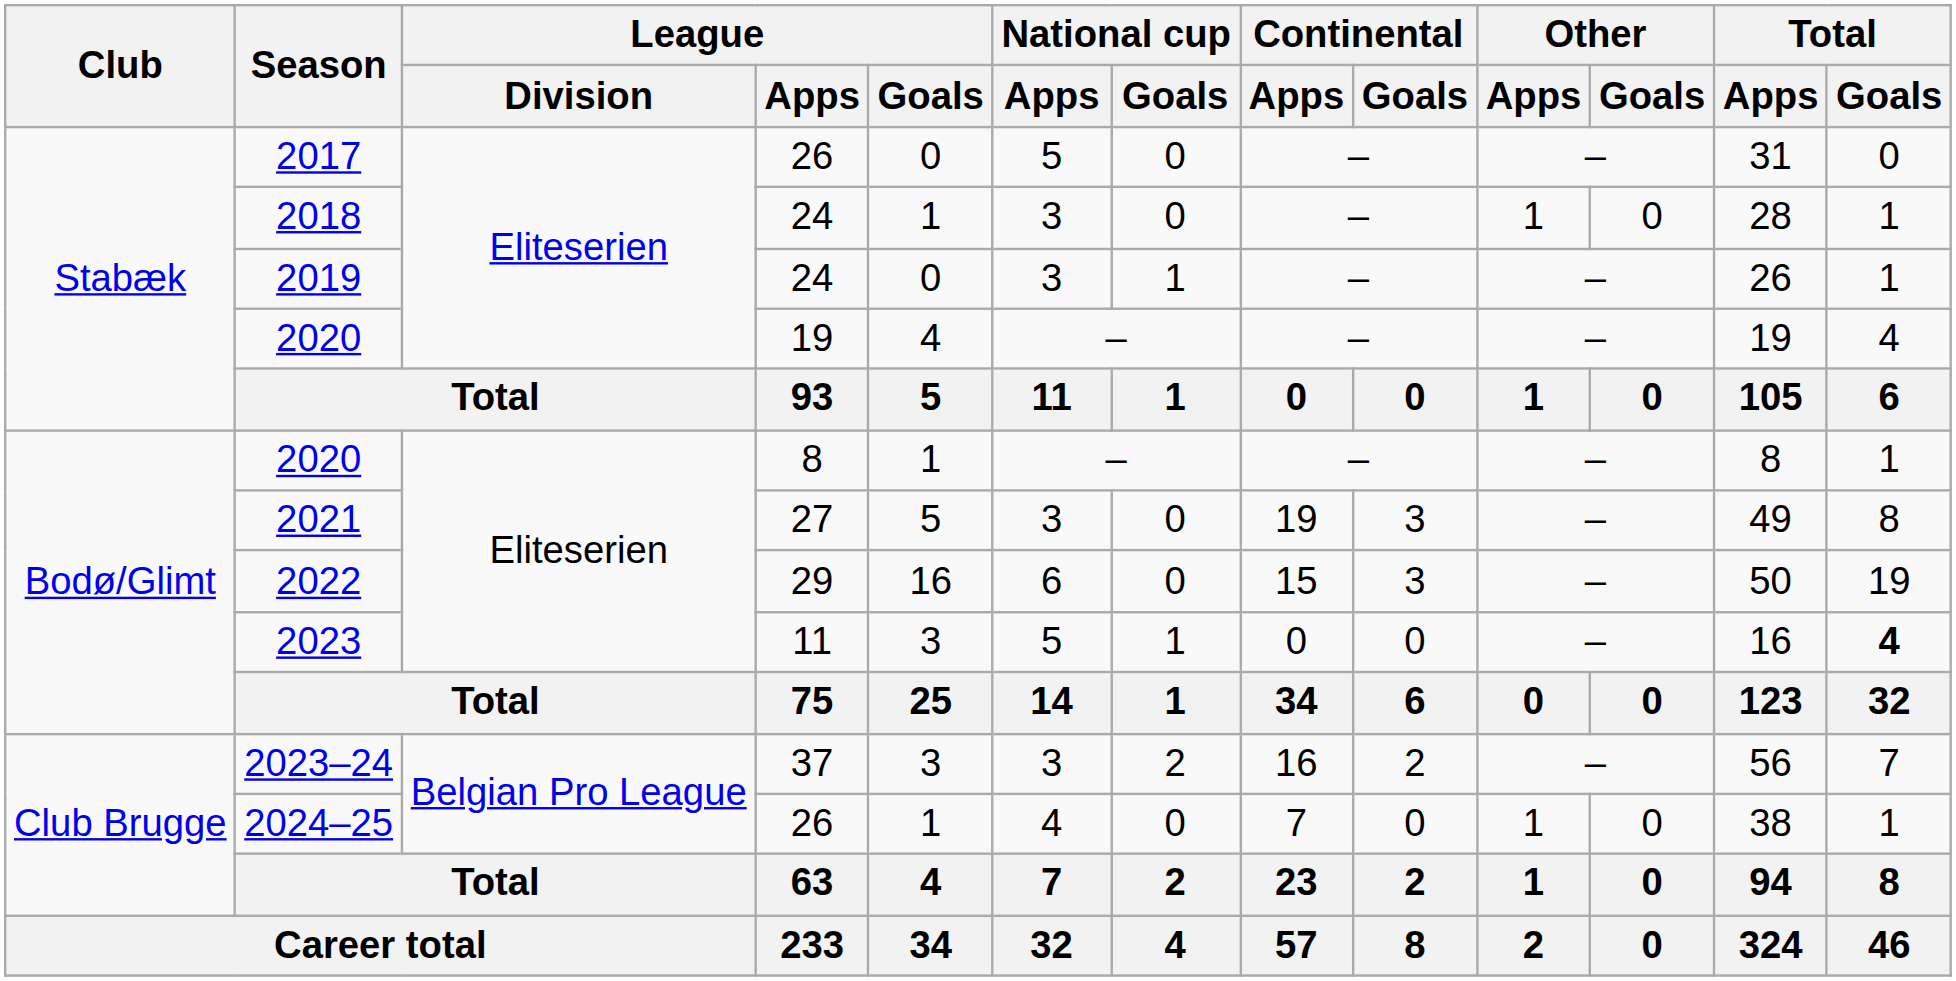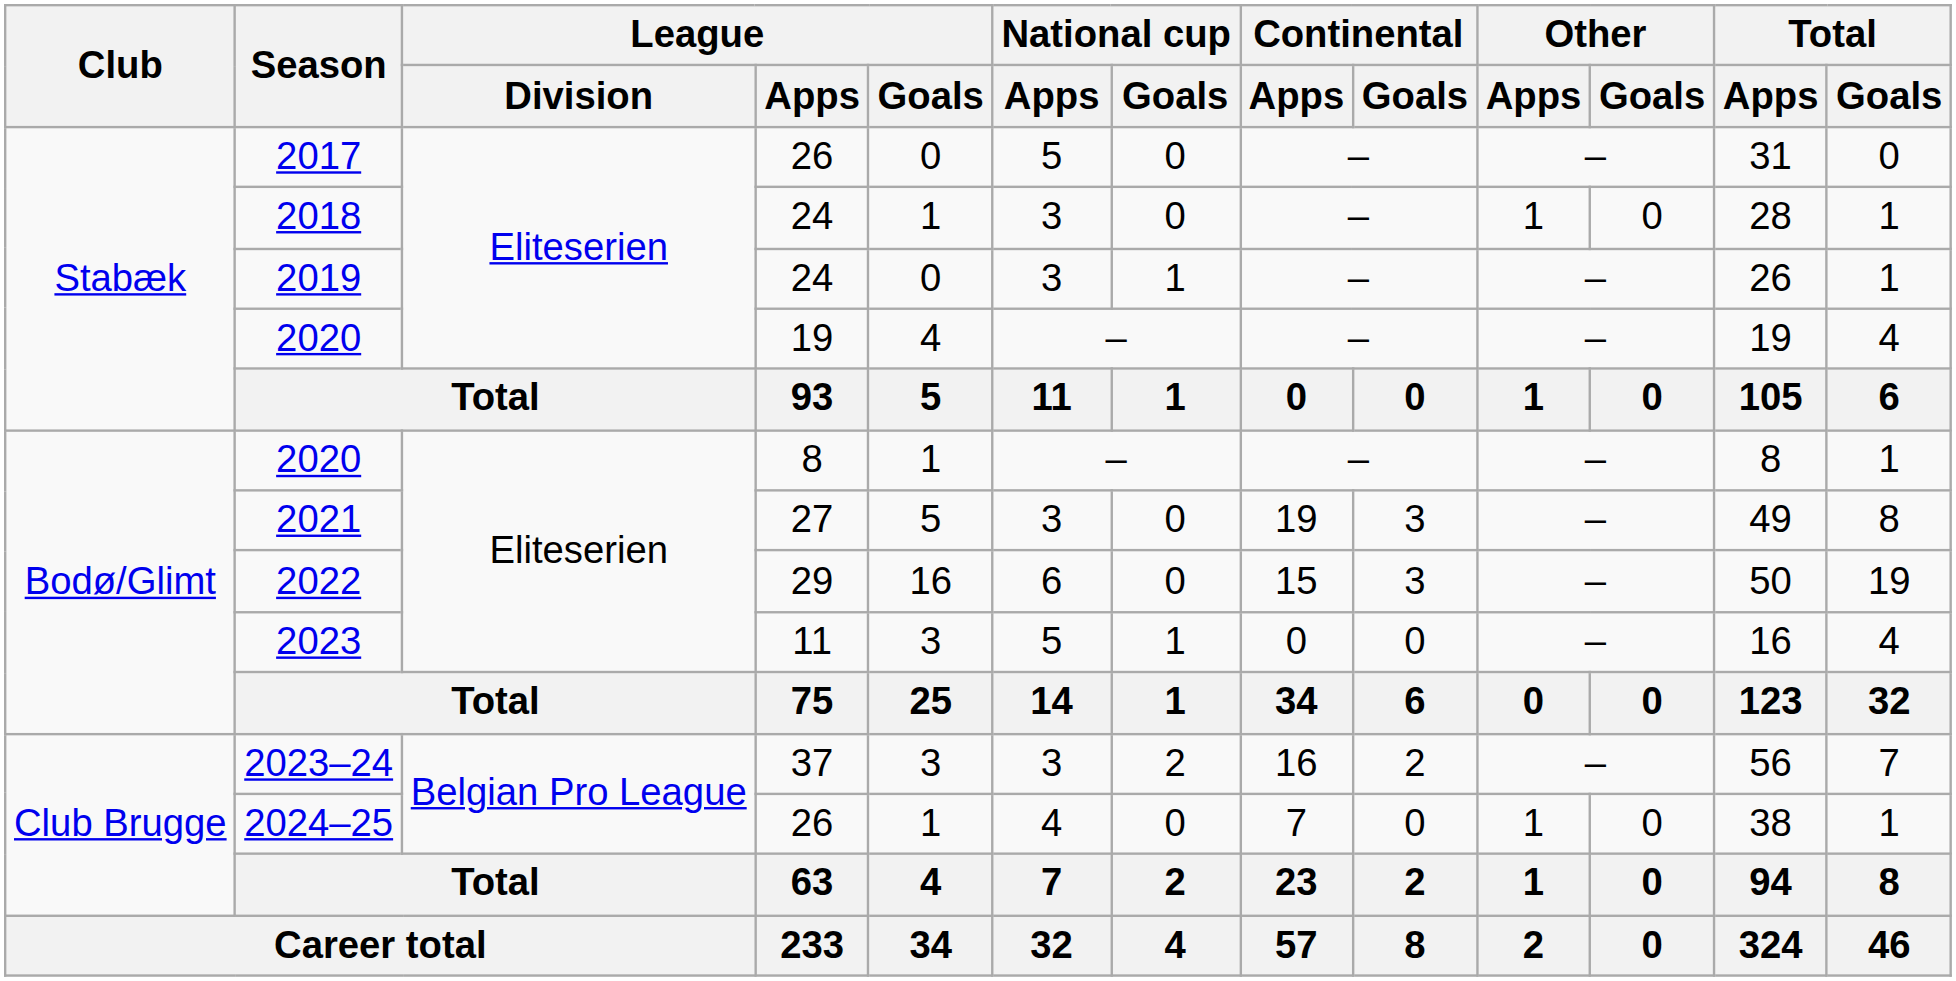(1889, 641) bold -> (1889, 641) normal
